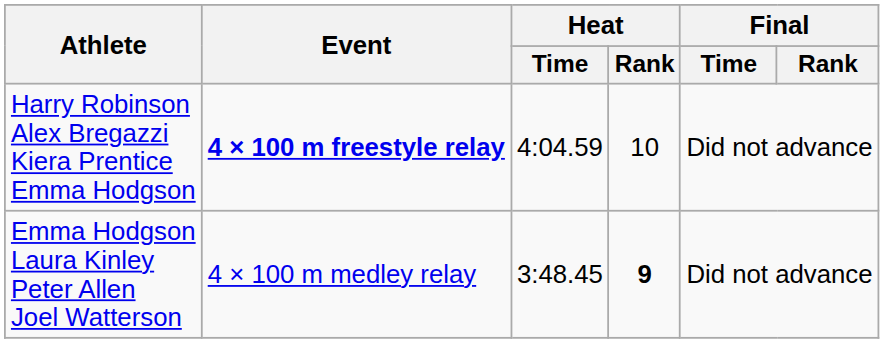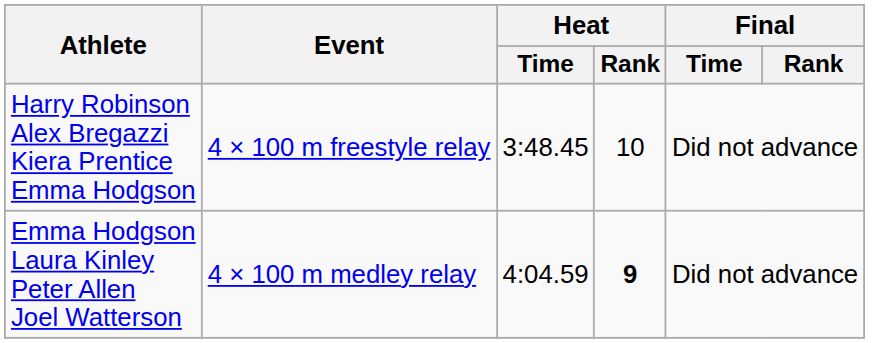(356, 148) bold -> (349, 148) normal
(560, 148) 4:04.59 -> (546, 148) 3:48.45
(560, 274) 3:48.45 -> (546, 274) 4:04.59
